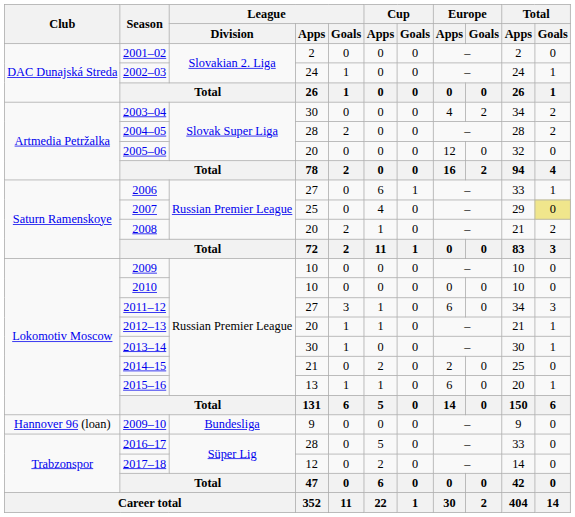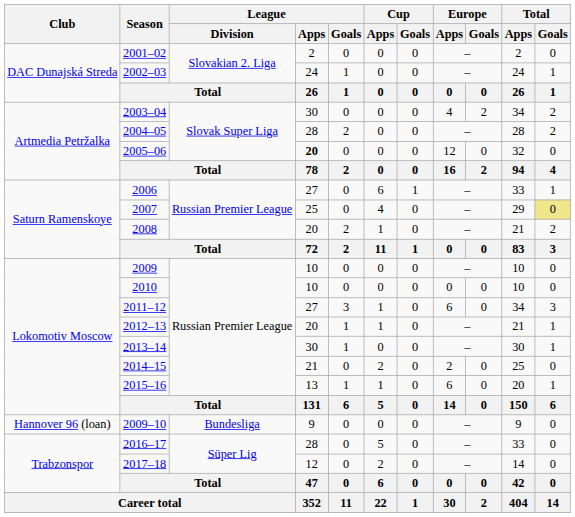(312, 151) normal -> (312, 151) bold
